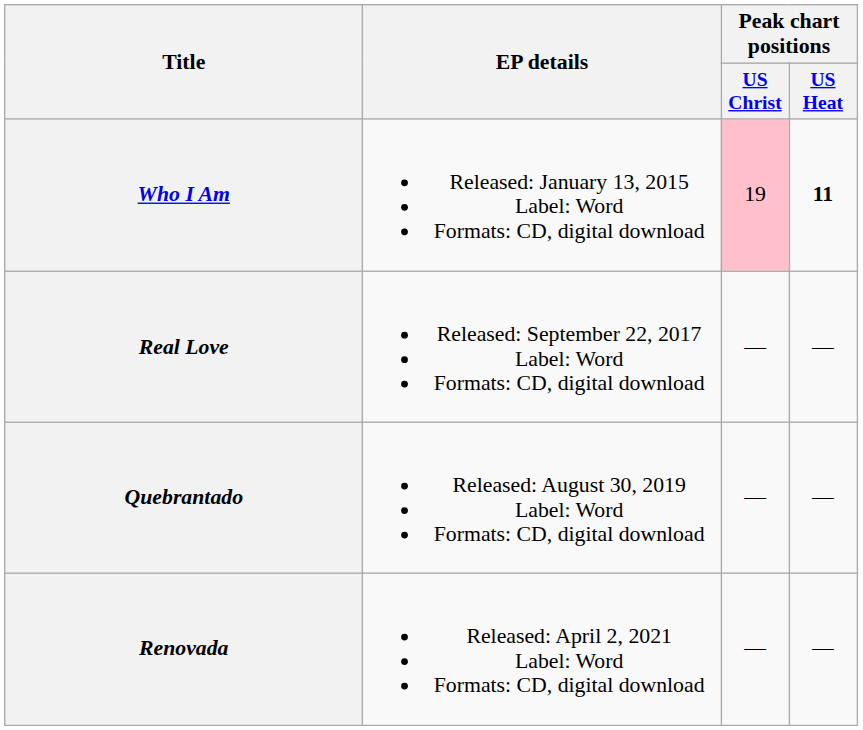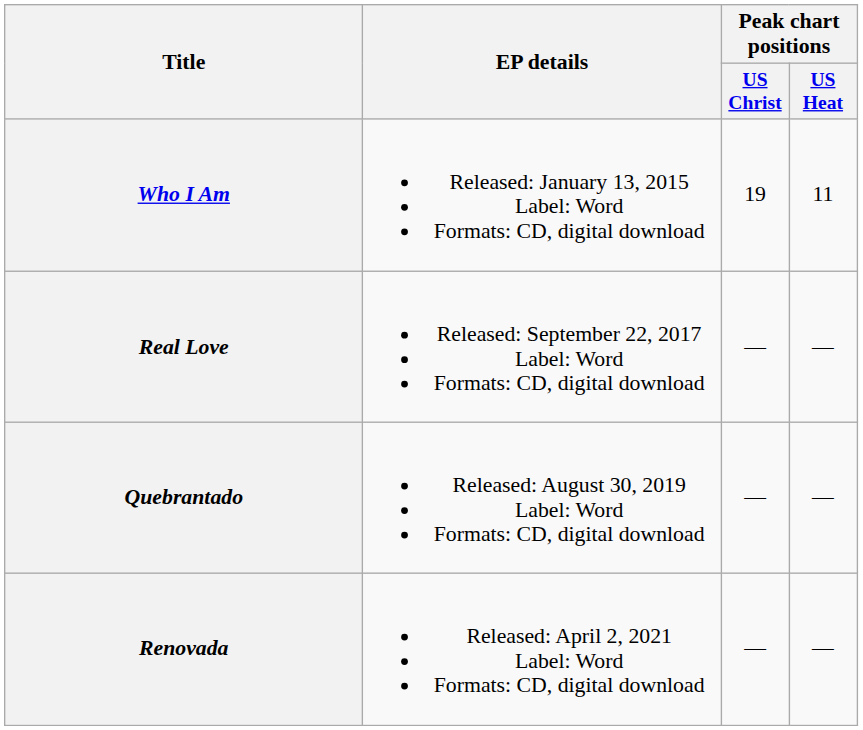(755, 194) pink background -> (755, 194) no background
(823, 194) bold -> (823, 194) normal
